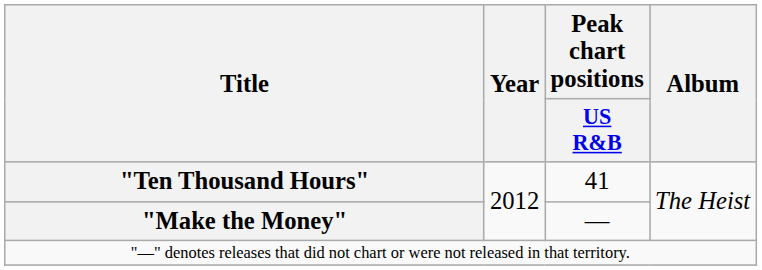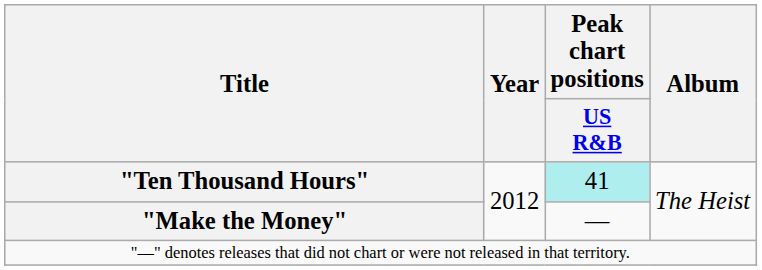(597, 181) no background -> (597, 181) paleturquoise background
